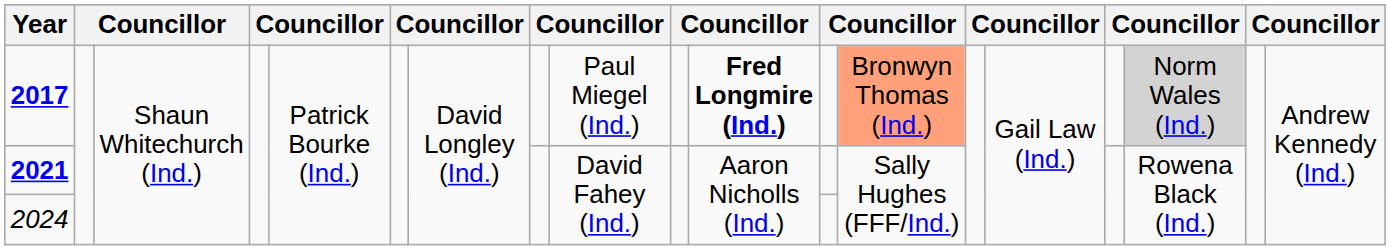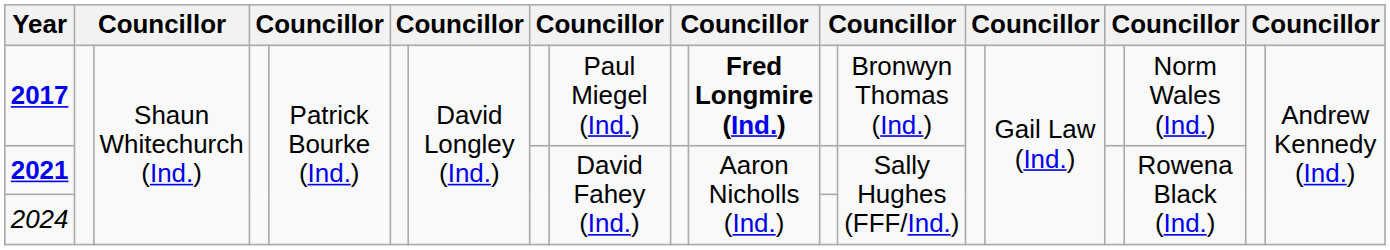(902, 95) lightsalmon background -> (902, 95) no background
(1185, 95) lightgrey background -> (1185, 95) no background
